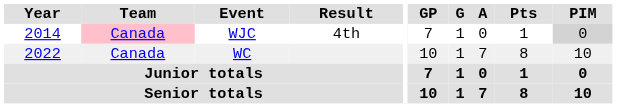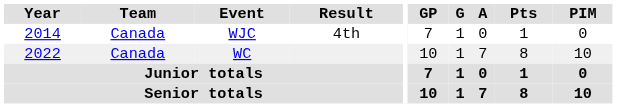(138, 34) pink background -> (138, 34) no background
(583, 34) lightgrey background -> (583, 34) no background
